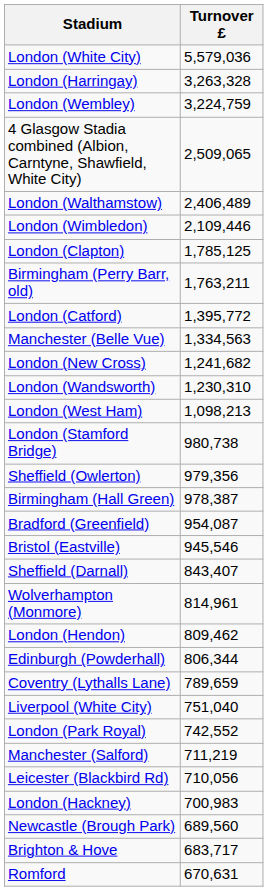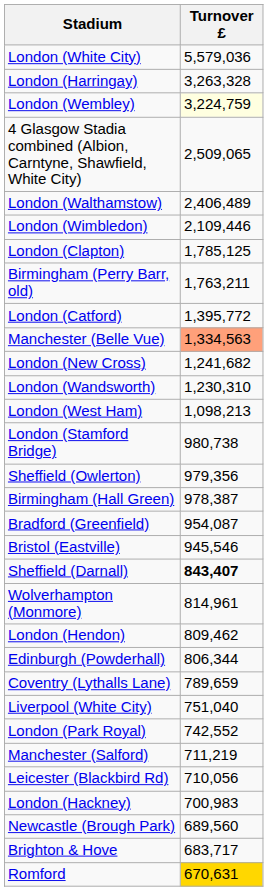(218, 104) no background -> (218, 104) lightyellow background
(218, 339) no background -> (218, 339) lightsalmon background
(211, 571) normal -> (211, 571) bold
(211, 874) no background -> (211, 874) gold background
